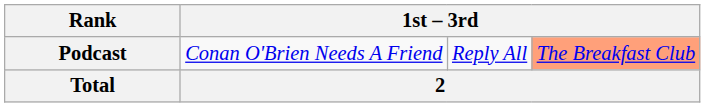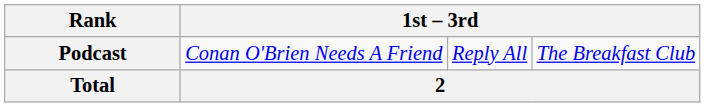(616, 53) lightsalmon background -> (616, 53) no background
